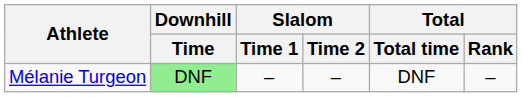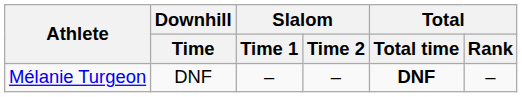(193, 78) lightgreen background -> (193, 78) no background
(416, 78) normal -> (416, 78) bold
